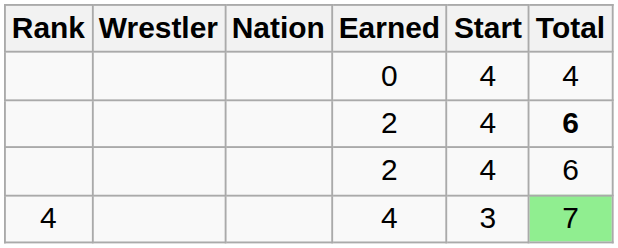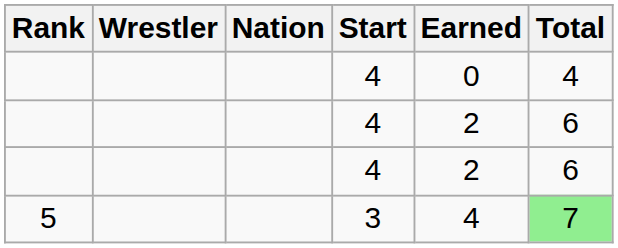columns swapped: (488, 28) <-> (389, 28)
(570, 123) bold -> (570, 123) normal
(48, 218) 4 -> (48, 218) 5
